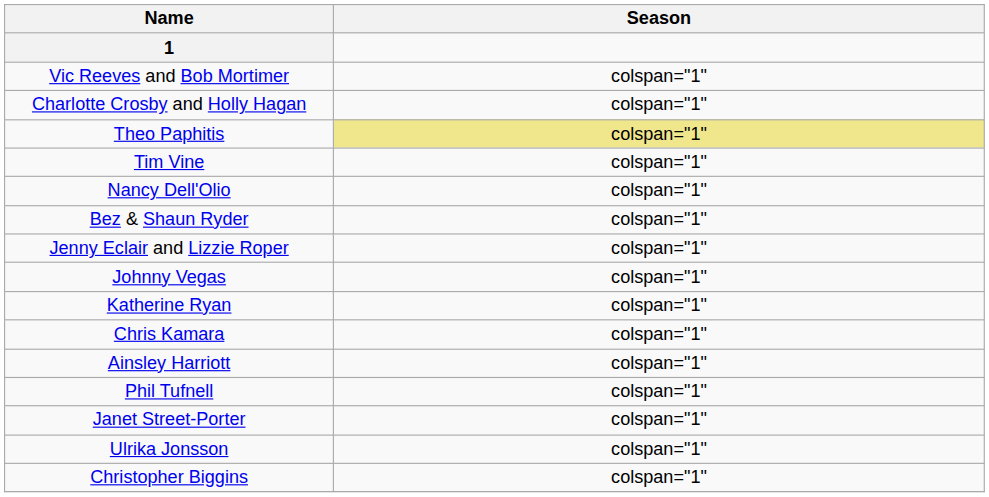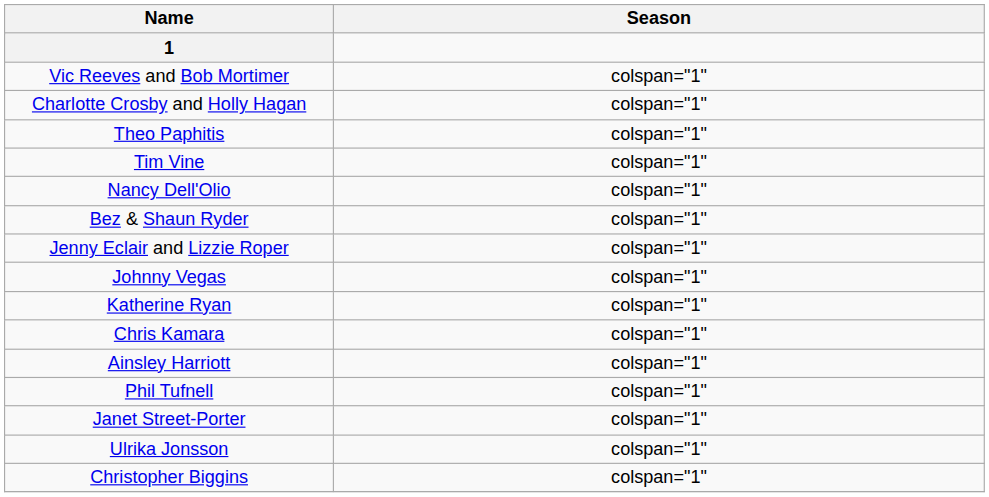(659, 133) khaki background -> (659, 133) no background
